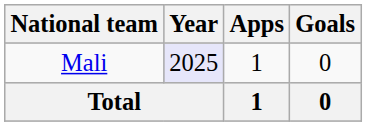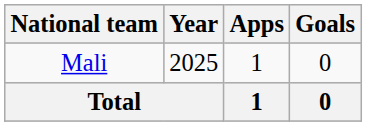(194, 62) lavender background -> (194, 62) no background
